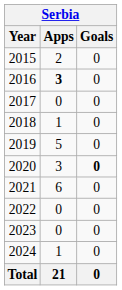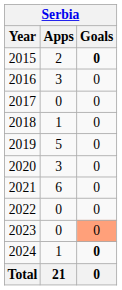(97, 58) normal -> (97, 58) bold
(59, 79) bold -> (59, 79) normal
(97, 166) bold -> (97, 166) normal
(97, 230) no background -> (97, 230) lightsalmon background
(97, 252) normal -> (97, 252) bold
